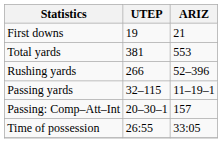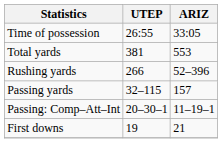rows swapped: (35, 33) <-> (53, 128)
(194, 90) 11–19–1 -> (182, 90) 157
(182, 109) 157 -> (194, 109) 11–19–1
